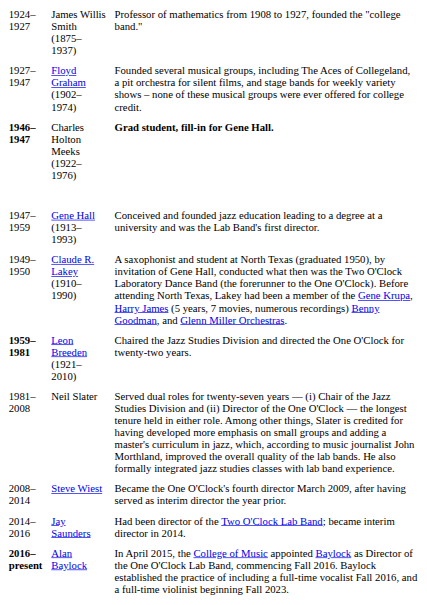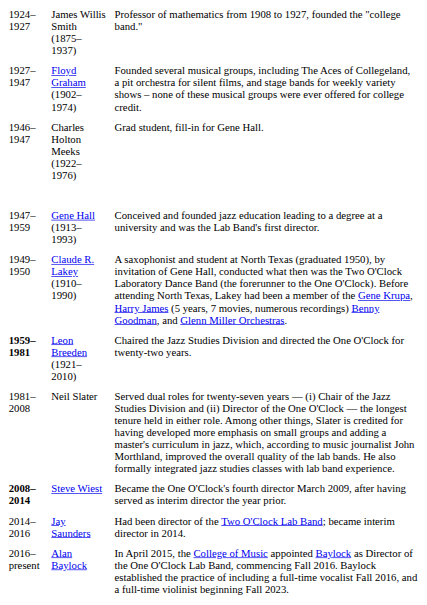(22, 133) bold -> (22, 133) normal
(194, 127) bold -> (189, 127) normal
(22, 495) normal -> (22, 495) bold
(26, 559) bold -> (24, 559) normal
